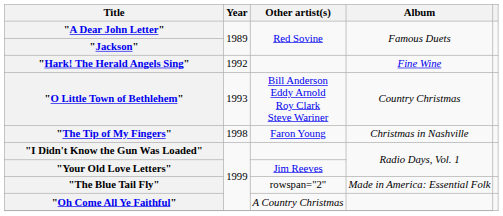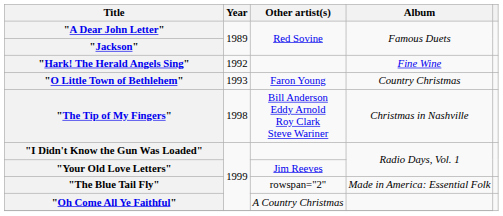(298, 99) Bill Anderson Eddy Arnold Roy Clark Steve Wariner -> (298, 81) Faron Young
(298, 134) Faron Young -> (298, 116) Bill Anderson Eddy Arnold Roy Clark Steve Wariner
